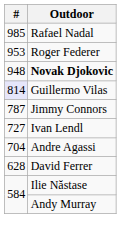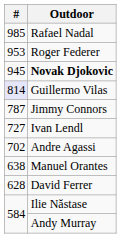(16, 71) 948 -> (16, 71) 945
(16, 147) 704 -> (16, 147) 702
+ row: (69, 166)
